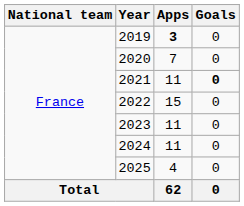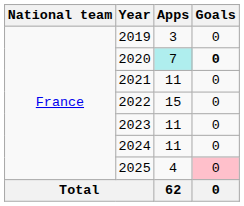(173, 37) bold -> (173, 37) normal
(173, 59) no background -> (173, 59) paleturquoise background
(216, 59) normal -> (216, 59) bold
(216, 81) bold -> (216, 81) normal
(216, 168) no background -> (216, 168) pink background
